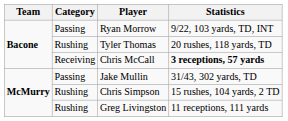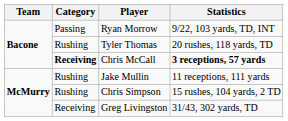(75, 60) normal -> (75, 60) bold
(70, 76) Passing -> (71, 76) Rushing
(214, 76) 31/43, 302 yards, TD -> (221, 76) 11 receptions, 111 yards
(71, 108) Rushing -> (75, 108) Receiving
(220, 108) 11 receptions, 111 yards -> (215, 108) 31/43, 302 yards, TD
